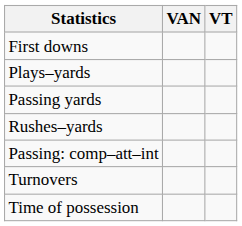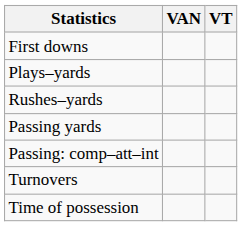rows swapped: (56, 126) <-> (55, 99)
